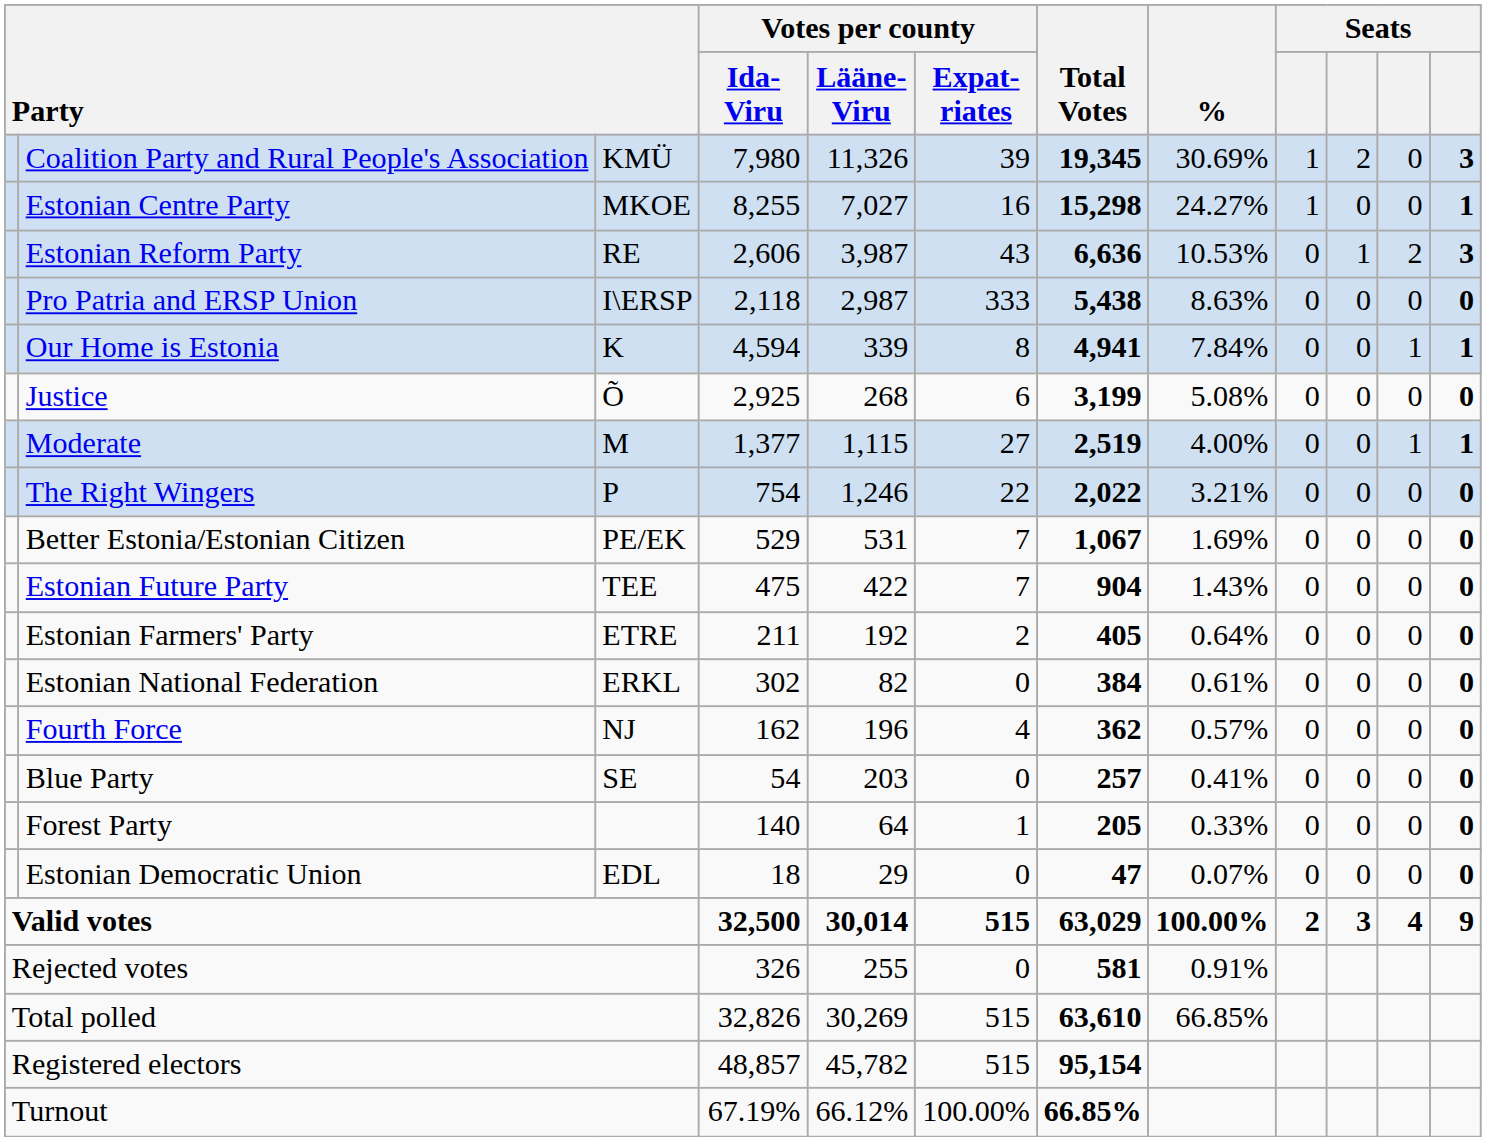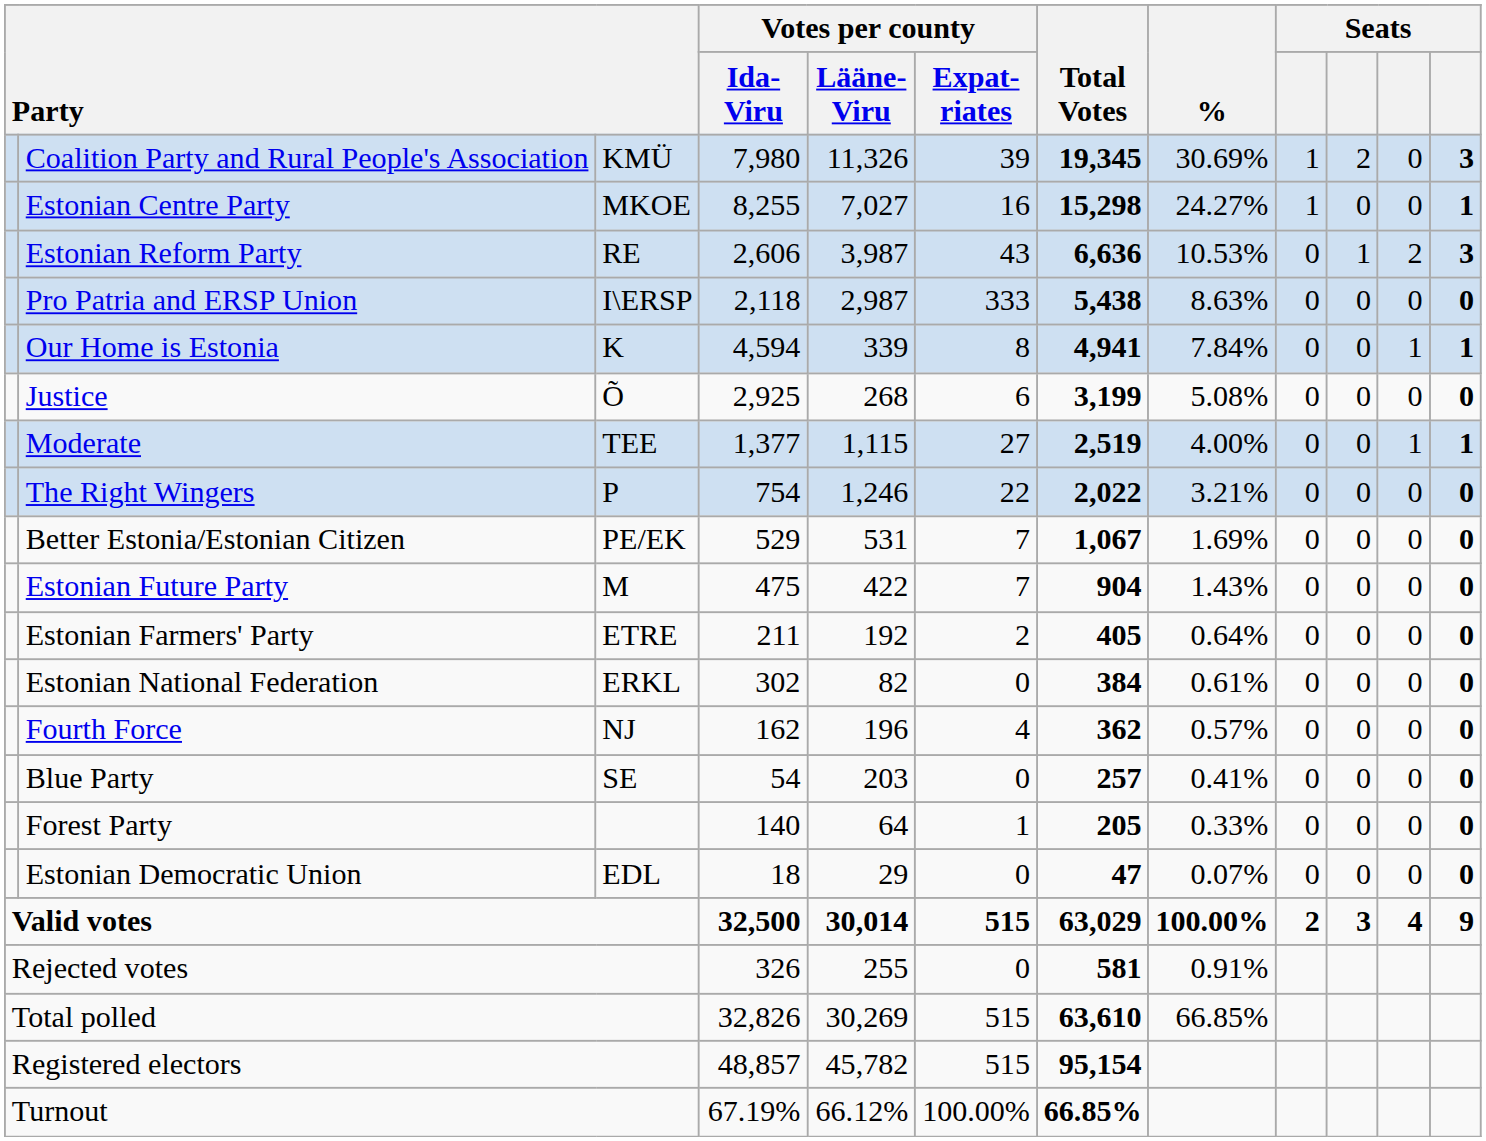(616, 443) M -> (630, 443) TEE
(630, 586) TEE -> (616, 586) M
